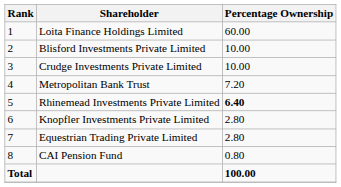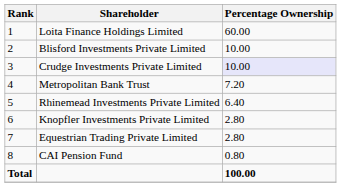(237, 66) no background -> (237, 66) lavender background
(235, 102) bold -> (235, 102) normal
